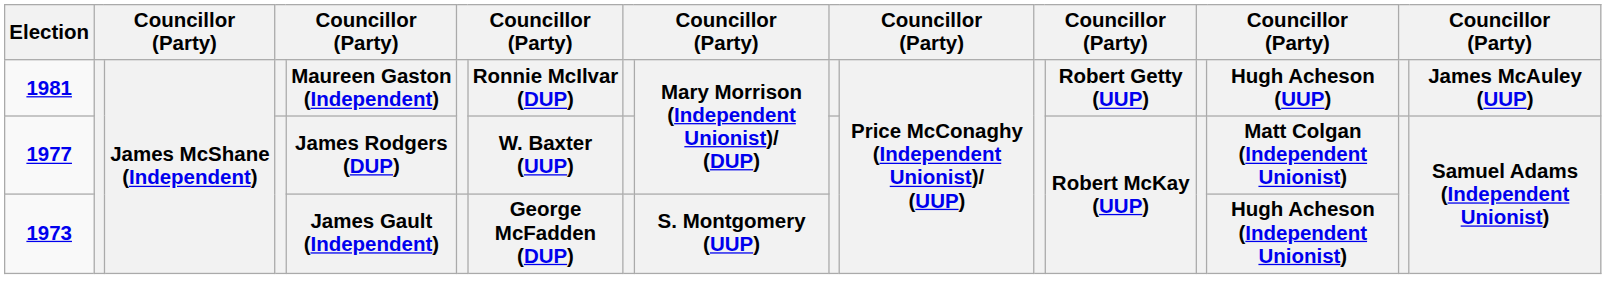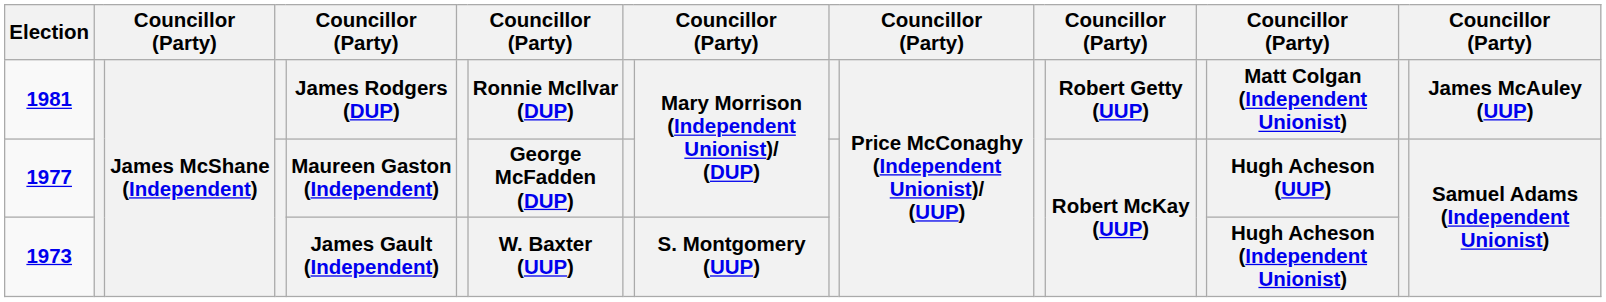(371, 87) Maureen Gaston (Independent) -> (371, 99) James Rodgers (DUP)
(1303, 87) Hugh Acheson (UUP) -> (1303, 99) Matt Colgan (Independent Unionist)
(371, 154) James Rodgers (DUP) -> (371, 177) Maureen Gaston (Independent)
(545, 154) W. Baxter (UUP) -> (546, 177) George McFadden (DUP)
(1303, 154) Matt Colgan (Independent Unionist) -> (1303, 177) Hugh Acheson (UUP)
(546, 233) George McFadden (DUP) -> (545, 256) W. Baxter (UUP)
